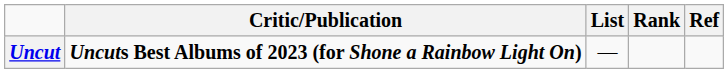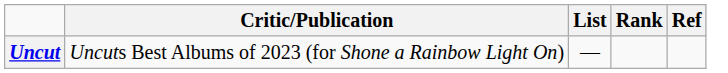(326, 52) bold -> (317, 52) normal
